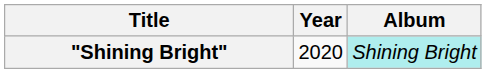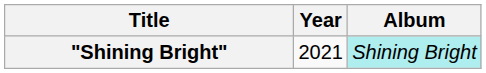(321, 52) 2020 -> (321, 52) 2021
